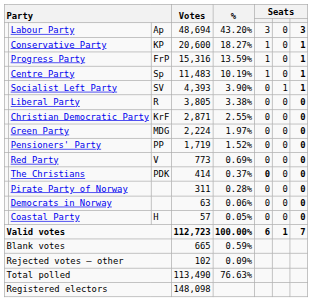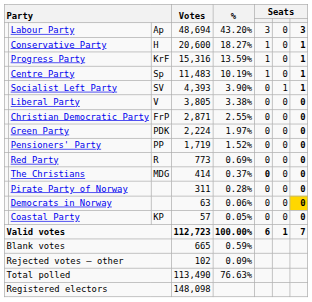(159, 45) KP -> (156, 45) H
(161, 59) FrP -> (161, 59) KrF
(156, 102) R -> (156, 102) V
(161, 117) KrF -> (161, 117) FrP
(161, 131) MDG -> (161, 131) PDK
(156, 160) V -> (156, 160) R
(161, 174) PDK -> (161, 174) MDG
(303, 203) no background -> (303, 203) gold background
(156, 217) H -> (159, 217) KP
